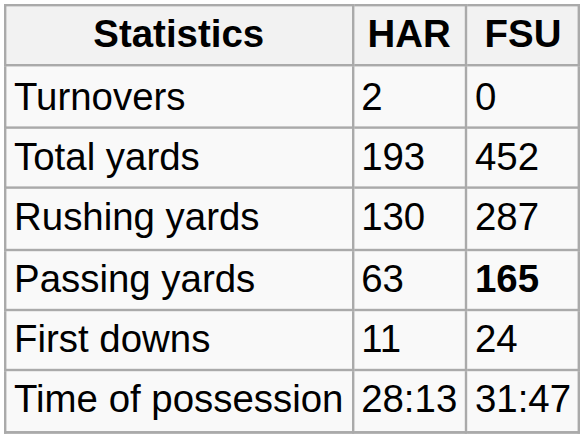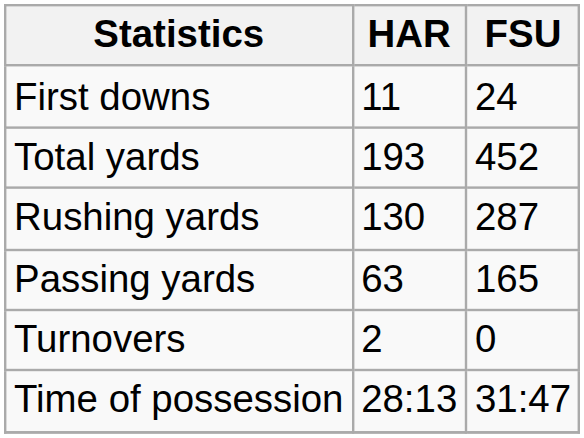rows swapped: (112, 339) <-> (100, 95)
(507, 278) bold -> (507, 278) normal
